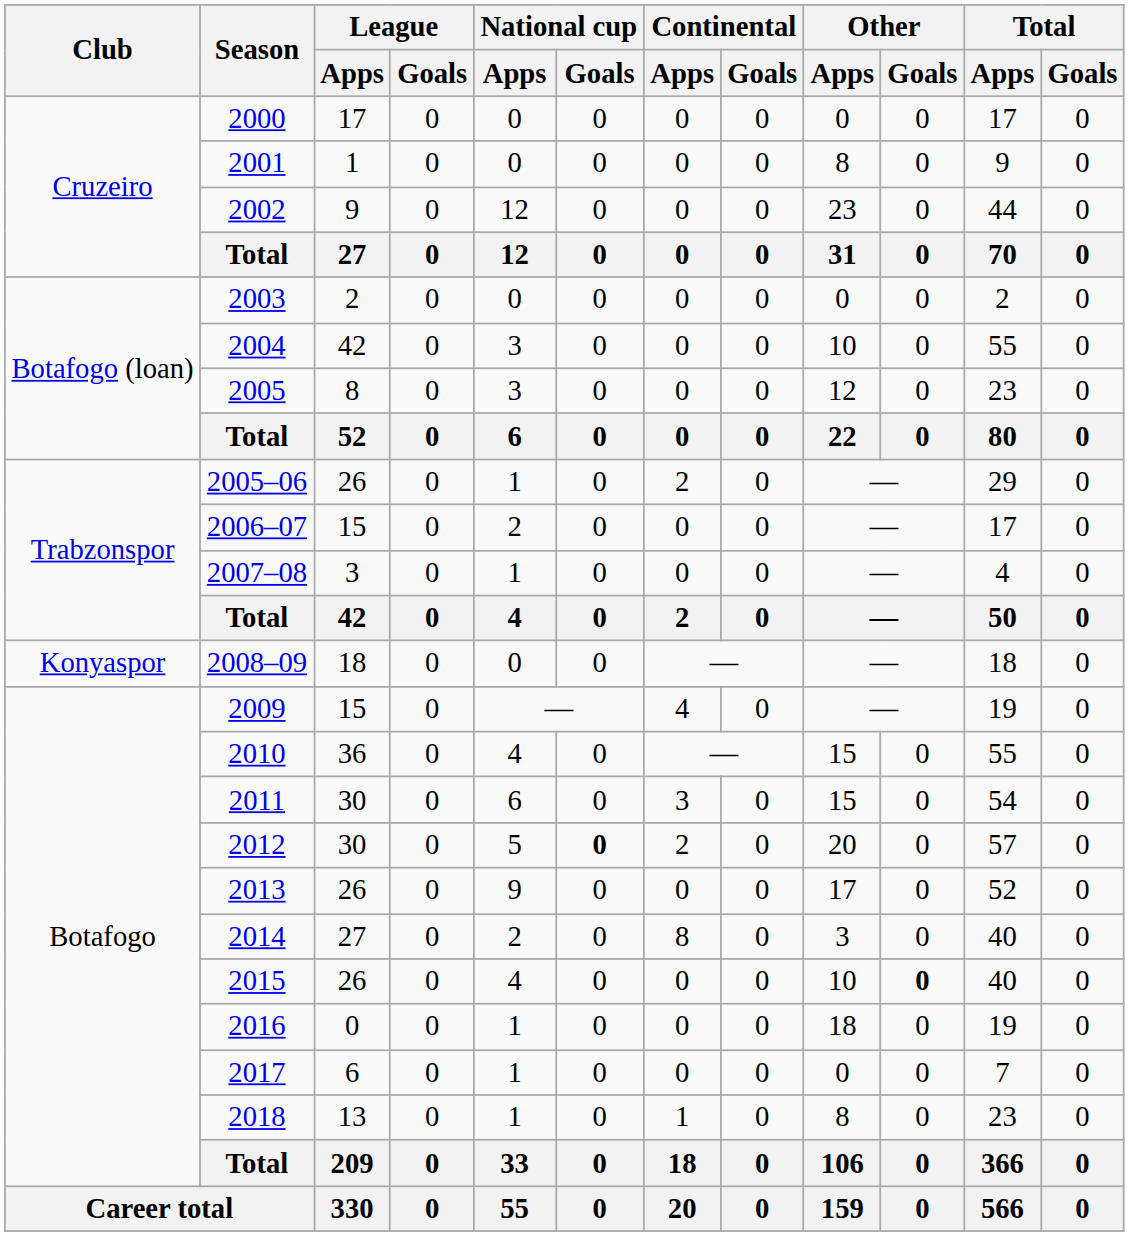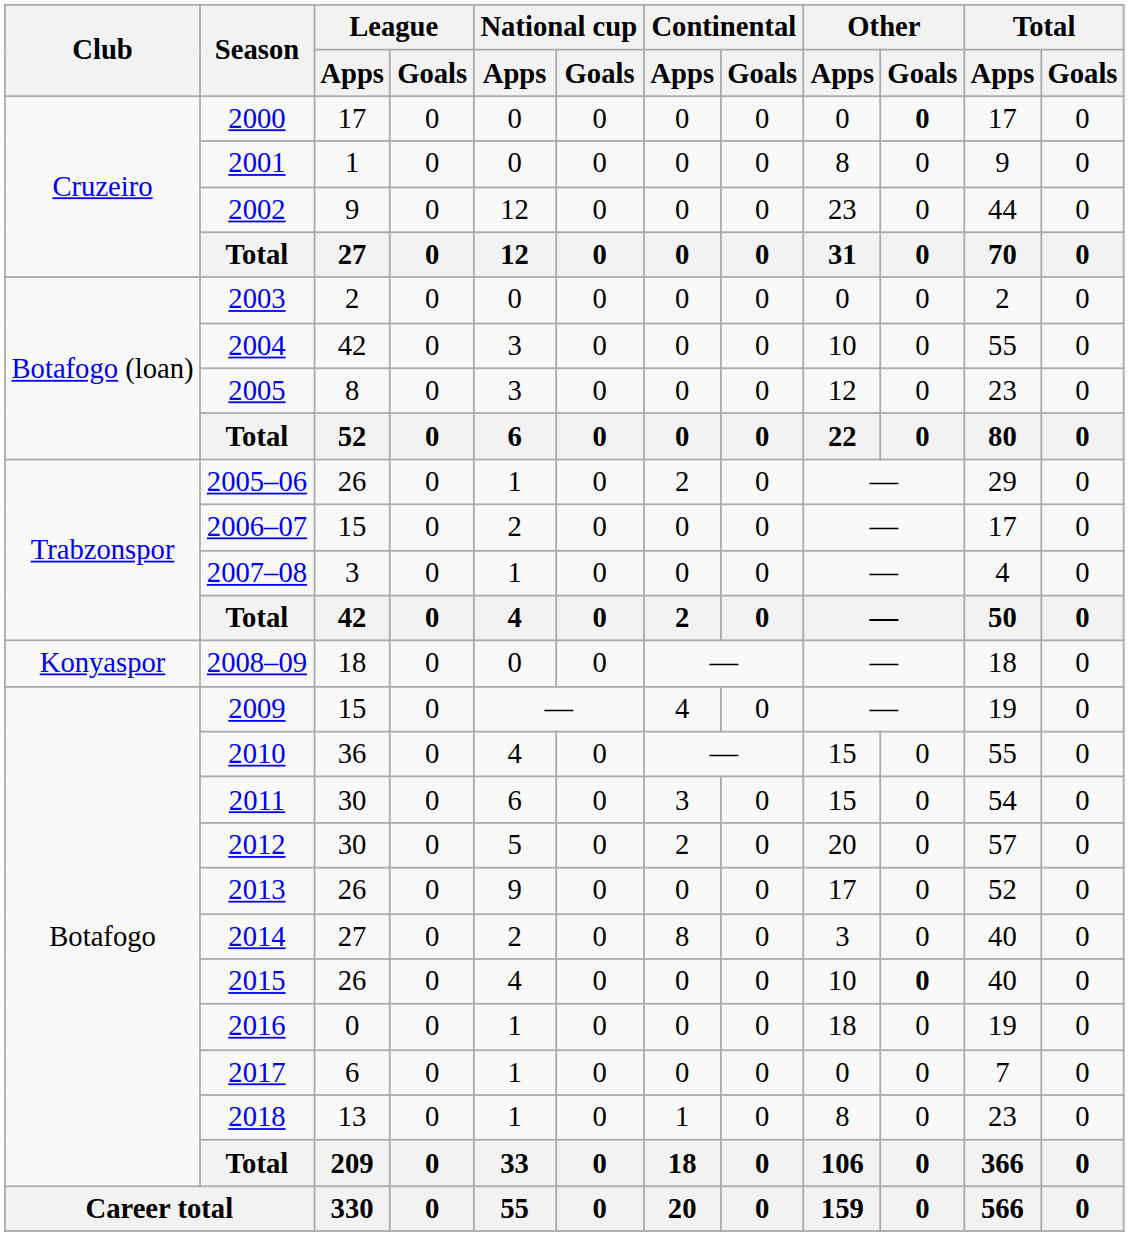(922, 118) normal -> (922, 118) bold
(600, 844) bold -> (600, 844) normal
